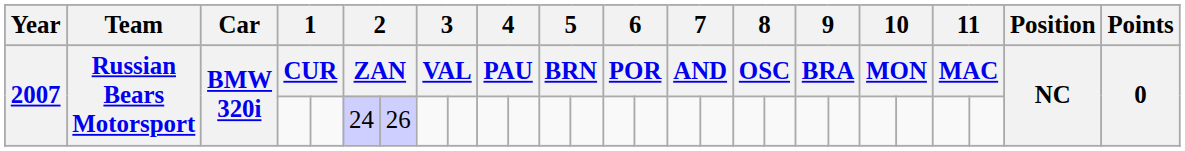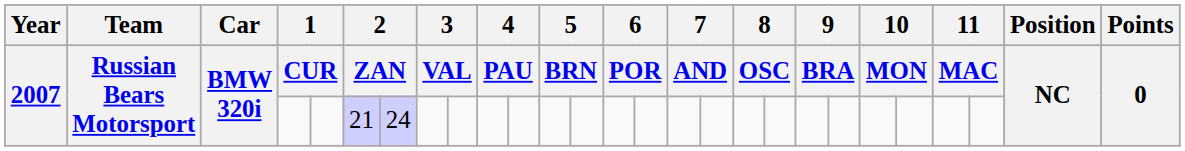(362, 119) 24 -> (362, 119) 21
(398, 119) 26 -> (398, 119) 24
